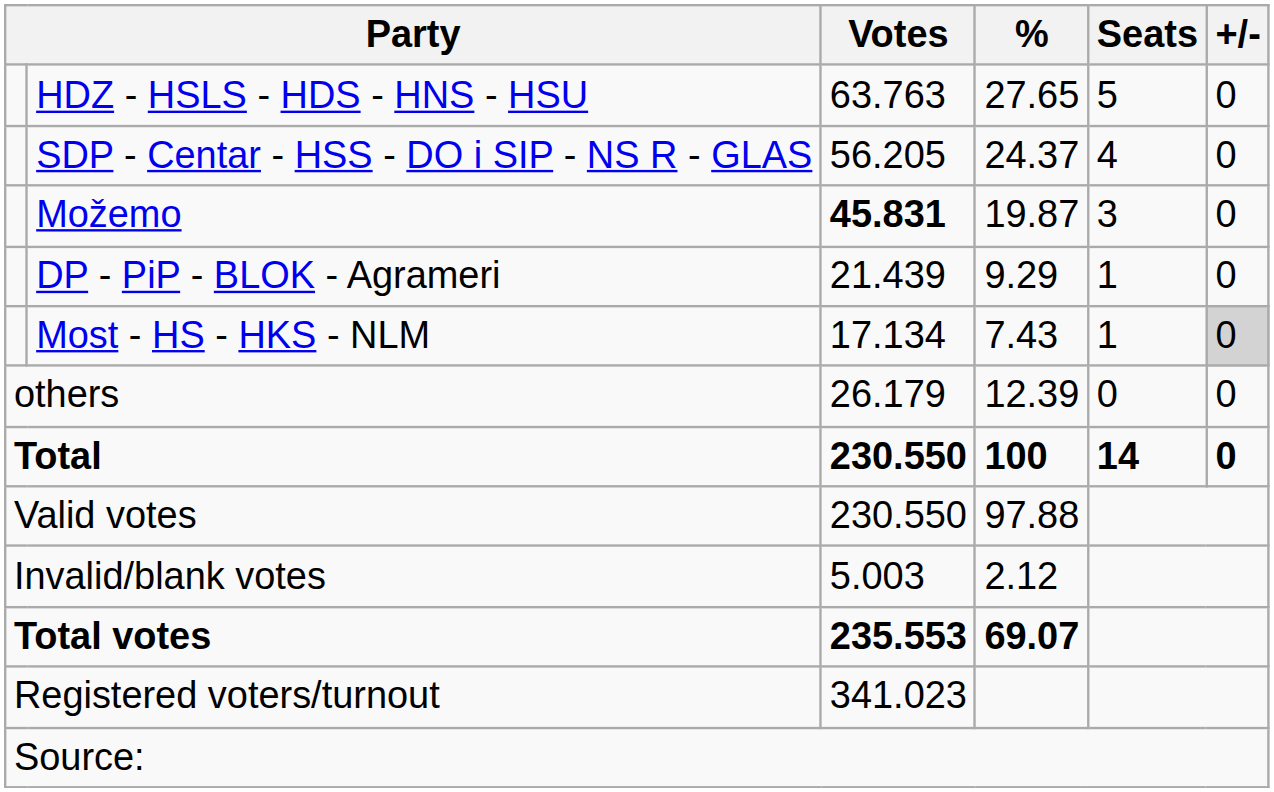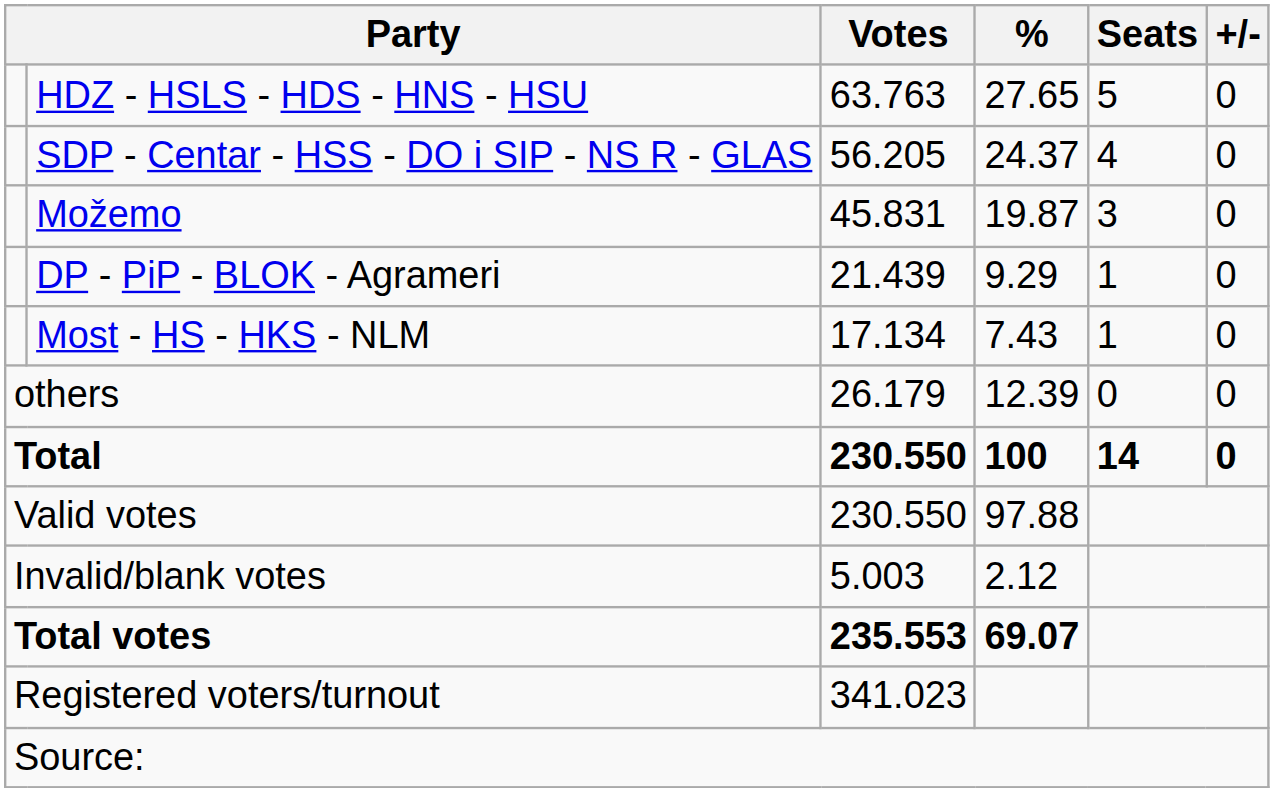(888, 214) bold -> (888, 214) normal
(1226, 335) lightgrey background -> (1226, 335) no background
